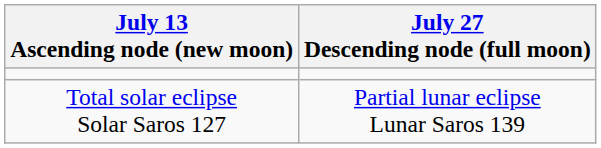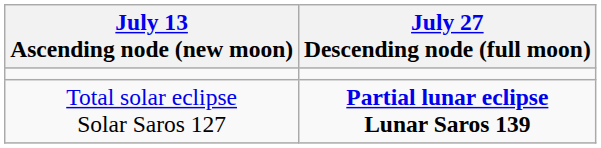(447, 110) normal -> (447, 110) bold
